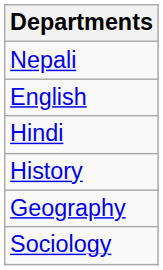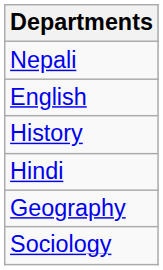(37, 134) Hindi -> (46, 134) History
(46, 171) History -> (37, 171) Hindi
